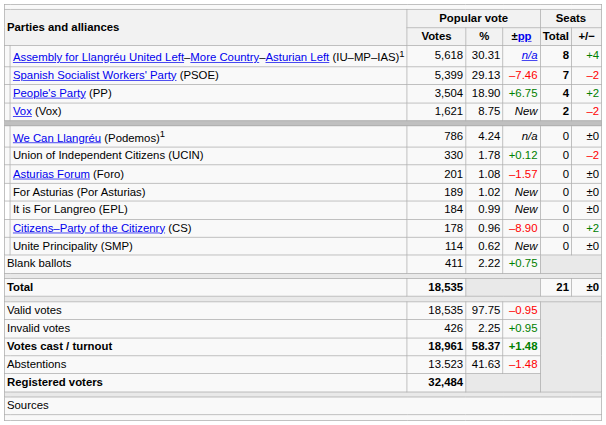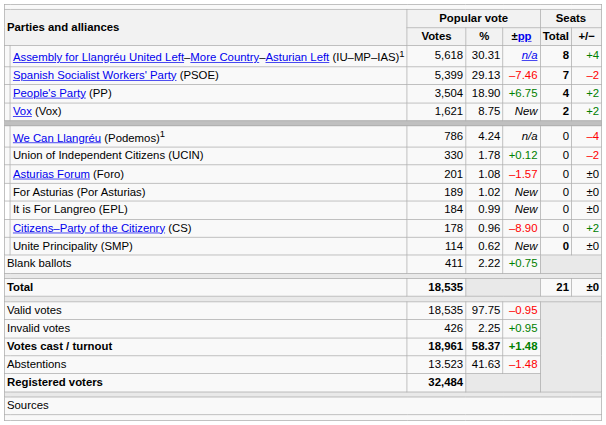(593, 111) –2 -> (593, 111) +2
(593, 136) ±0 -> (593, 136) –4
(566, 246) normal -> (566, 246) bold
